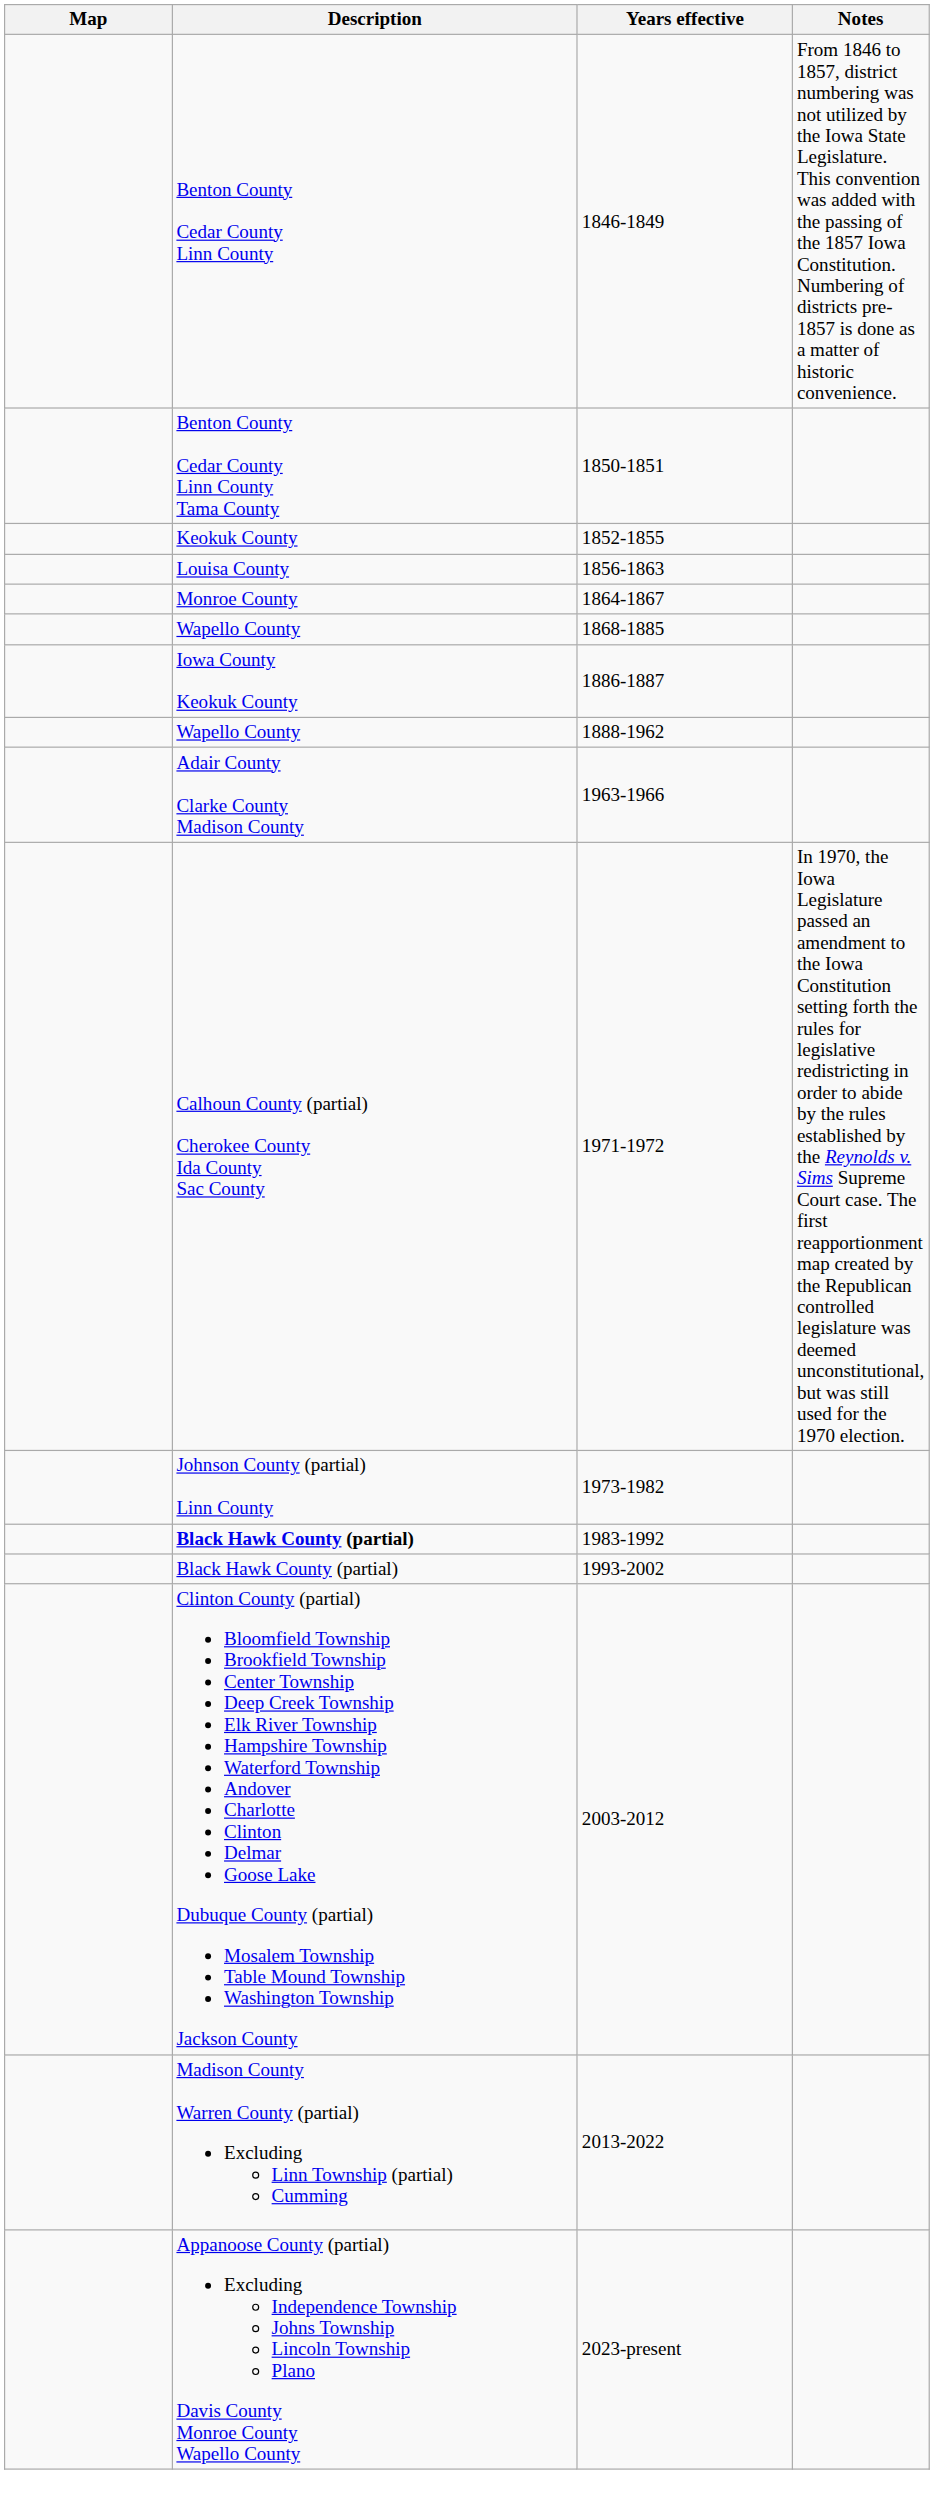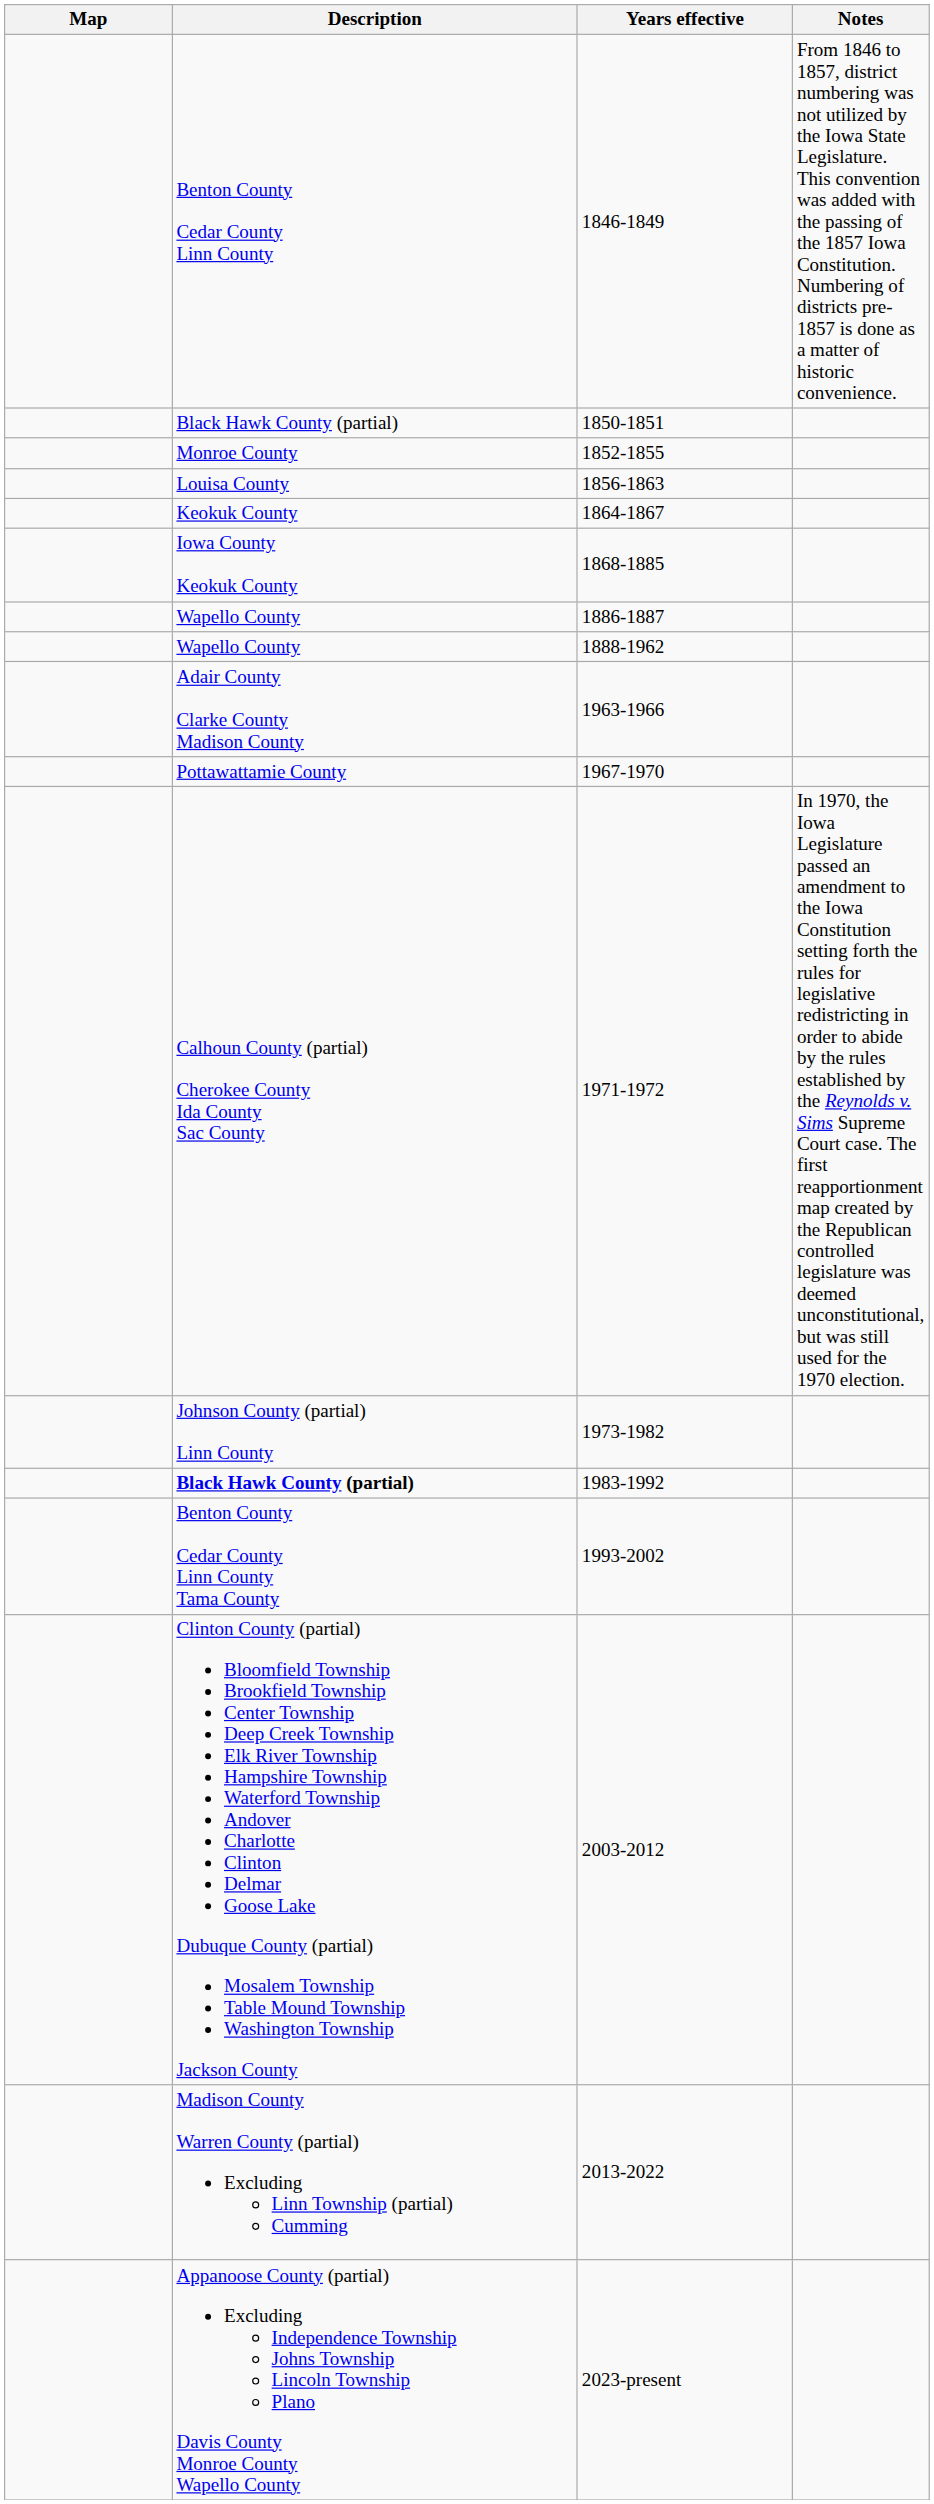(234, 465) Benton County Cedar County Linn County Tama County -> (287, 422) Black Hawk County (partial)
(237, 538) Keokuk County -> (237, 452) Monroe County
(237, 598) Monroe County -> (237, 513) Keokuk County
(238, 629) Wapello County -> (237, 564) Iowa County Keokuk County
(237, 680) Iowa County Keokuk County -> (238, 616) Wapello County
+ row: (623, 771)
(287, 1568) Black Hawk County (partial) -> (234, 1556) Benton County Cedar County Linn County Tama County
